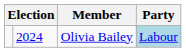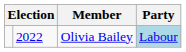(29, 36) 2024 -> (29, 36) 2022
